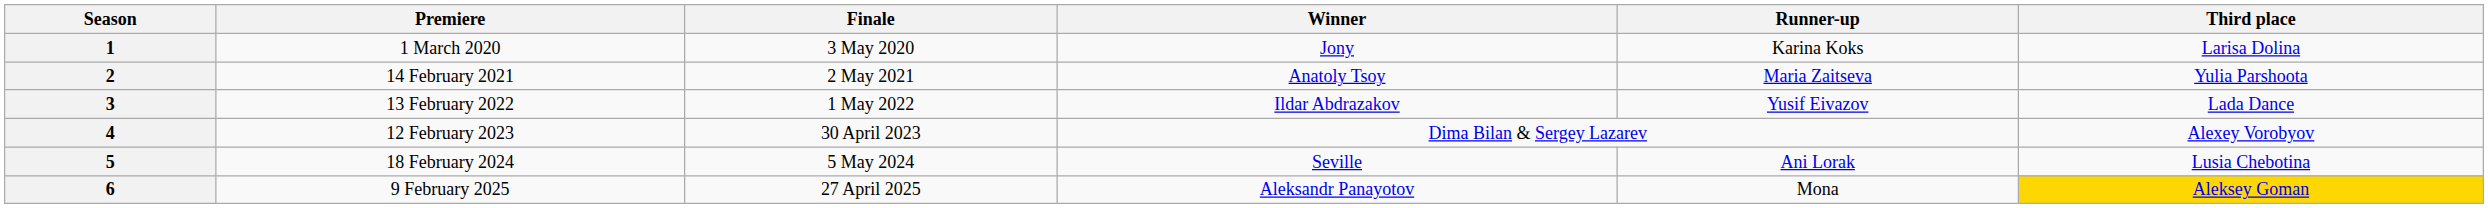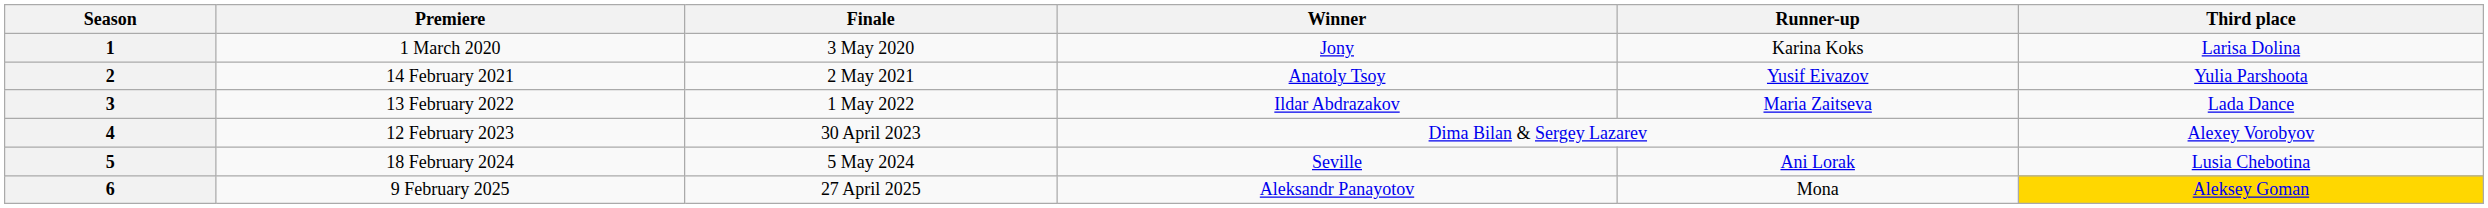(1818, 76) Maria Zaitseva -> (1818, 76) Yusif Eivazov
(1818, 105) Yusif Eivazov -> (1818, 105) Maria Zaitseva
